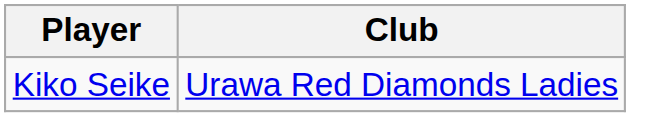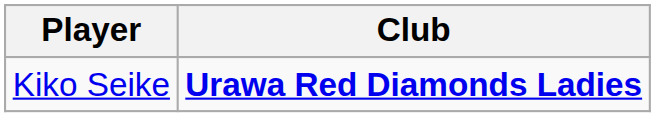(402, 83) normal -> (414, 83) bold
